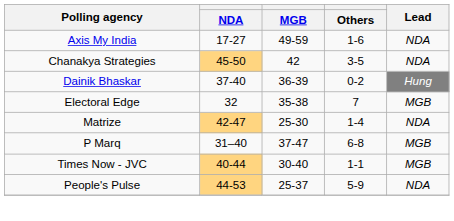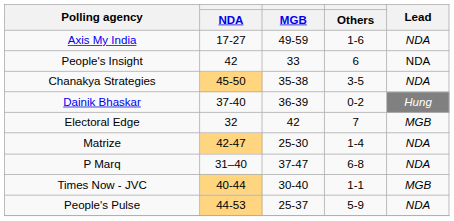+ row: (102, 61)
(293, 61) 42 -> (293, 82) 35-38
(293, 102) 35-38 -> (293, 123) 42
(418, 143) MGB -> (418, 164) NDA
